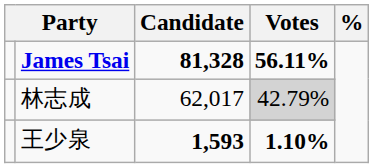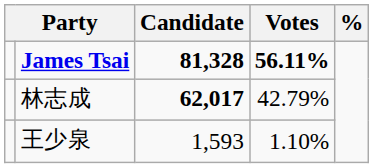(212, 99) normal -> (212, 99) bold
(293, 99) lightgrey background -> (293, 99) no background
(218, 140) bold -> (218, 140) normal
(297, 140) bold -> (299, 140) normal
